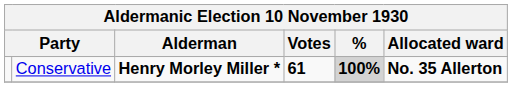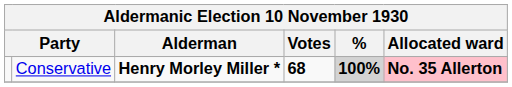(297, 69) 61 -> (297, 69) 68
(445, 69) no background -> (445, 69) pink background
